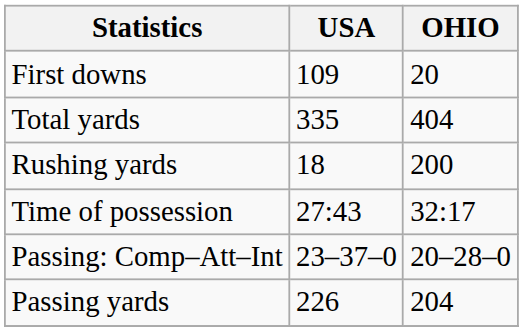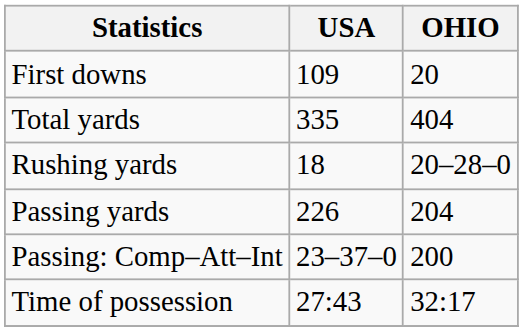(432, 165) 200 -> (461, 165) 20–28–0
rows swapped: (90, 302) <-> (122, 210)
(461, 256) 20–28–0 -> (432, 256) 200
